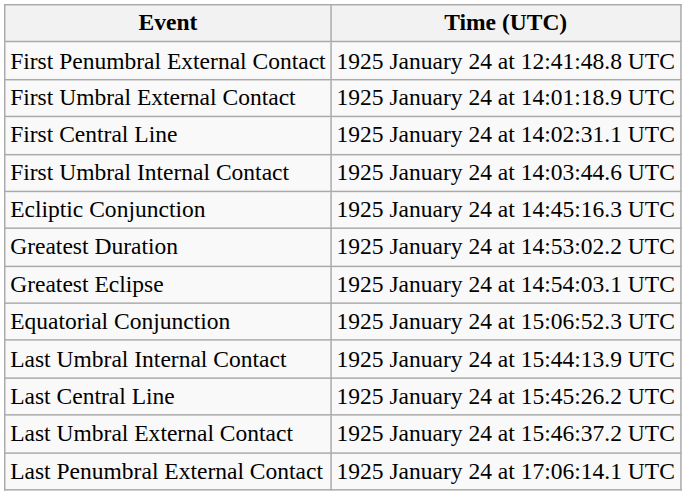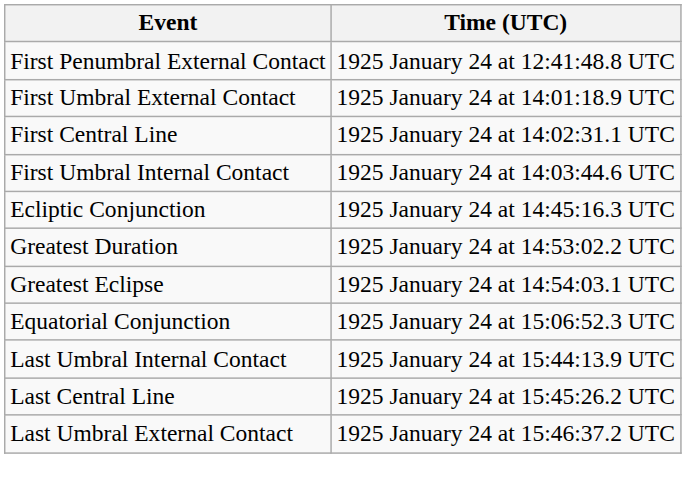- row: (167, 470)
